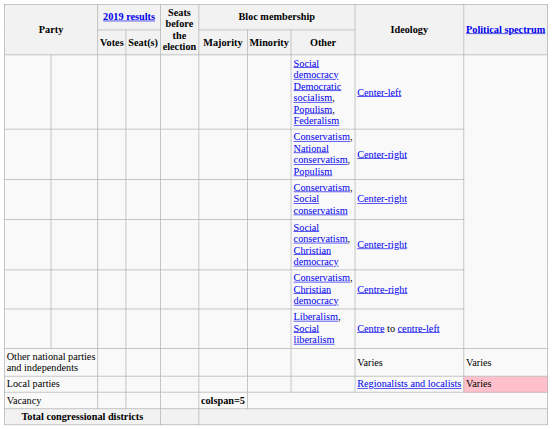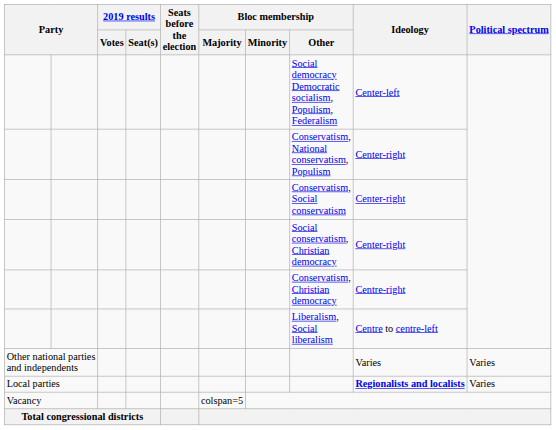(409, 384) normal -> (410, 384) bold
(479, 384) pink background -> (482, 384) no background
(223, 400) bold -> (222, 400) normal
